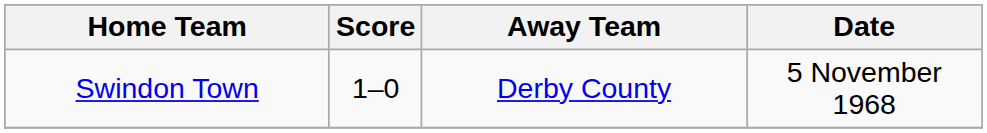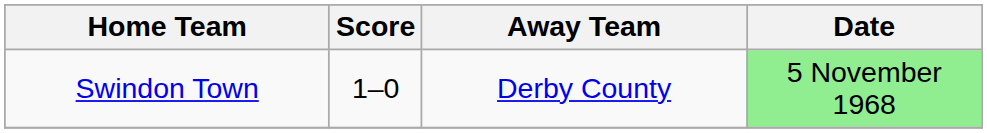(864, 88) no background -> (864, 88) lightgreen background
